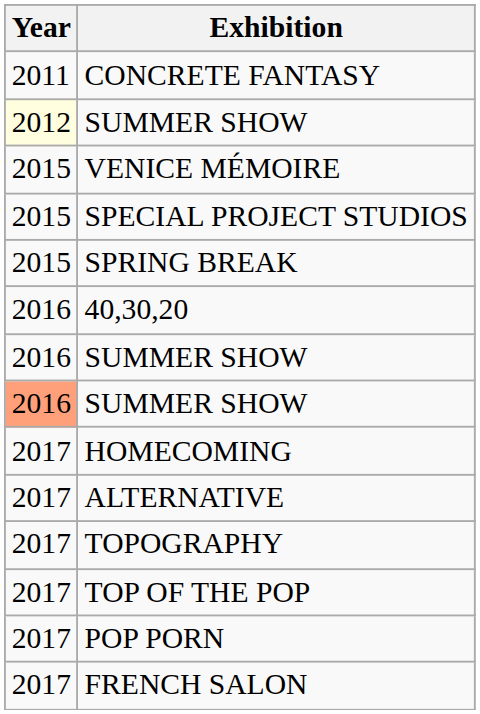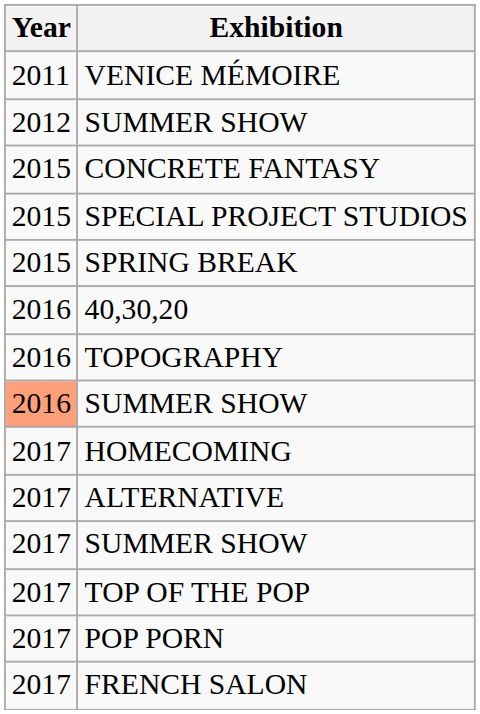(232, 74) CONCRETE FANTASY -> (212, 74) VENICE MÉMOIRE
(41, 121) lightyellow background -> (41, 121) no background
(212, 168) VENICE MÉMOIRE -> (232, 168) CONCRETE FANTASY
(196, 356) SUMMER SHOW -> (184, 356) TOPOGRAPHY
(184, 544) TOPOGRAPHY -> (196, 544) SUMMER SHOW
